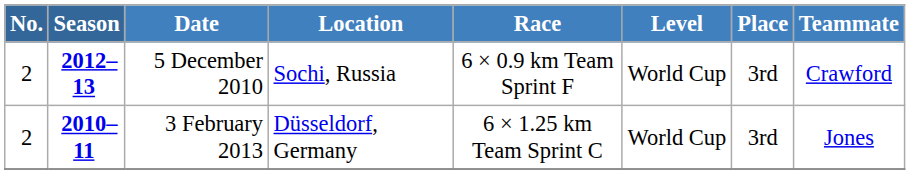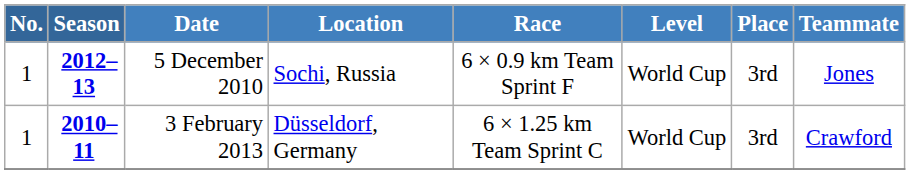(27, 73) 2 -> (27, 73) 1
(849, 73) Crawford -> (849, 73) Jones
(27, 137) 2 -> (27, 137) 1
(849, 137) Jones -> (849, 137) Crawford
